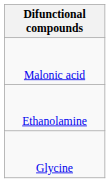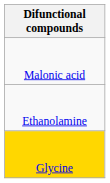(55, 168) no background -> (55, 168) gold background
